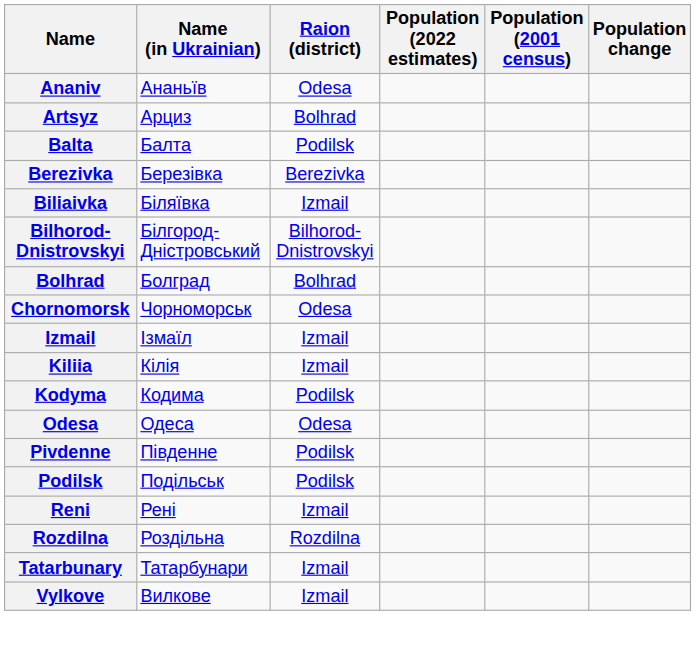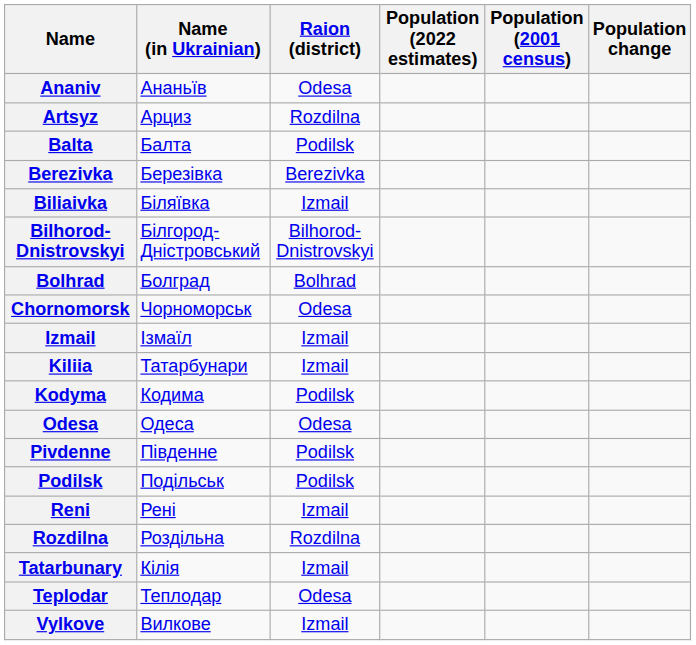(325, 116) Bolhrad -> (325, 116) Rozdilna
(160, 366) Кілія -> (194, 366) Татарбунари
(194, 567) Татарбунари -> (160, 567) Кілія
+ row: (70, 595)
